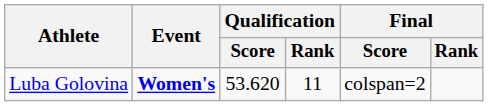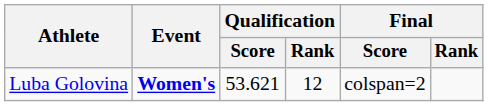(253, 84) 53.620 -> (253, 84) 53.621
(313, 84) 11 -> (313, 84) 12
